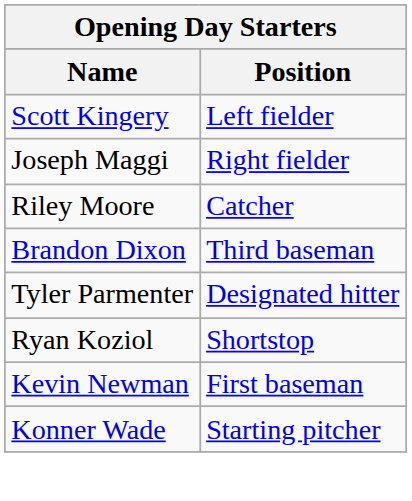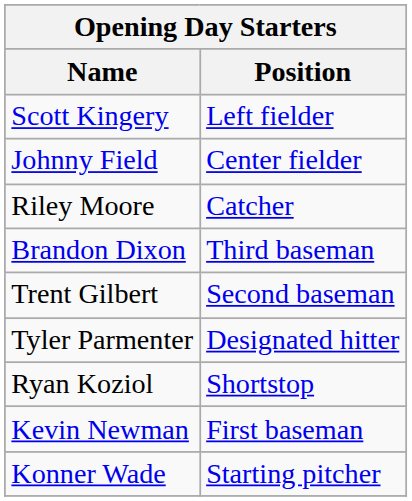- row: (90, 160)
+ row: (85, 160)
+ row: (85, 294)
